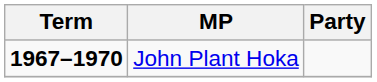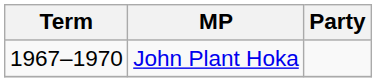(66, 58) bold -> (66, 58) normal
